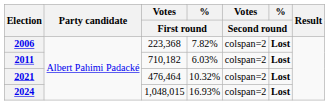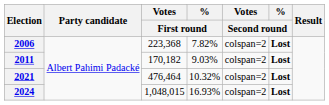(164, 60) 710,182 -> (164, 60) 170,182
(205, 60) 6.03% -> (205, 60) 9.03%
